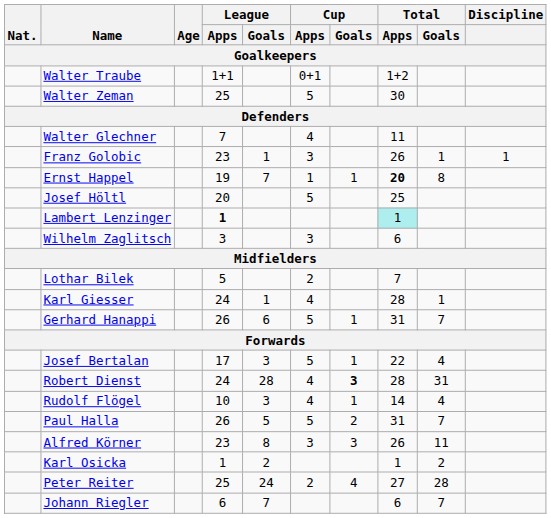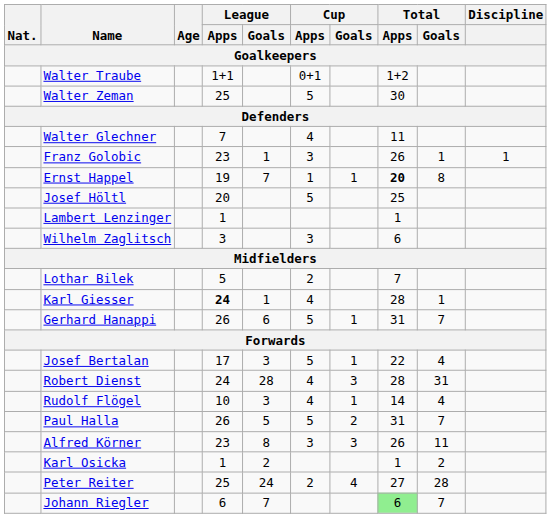(222, 218) bold -> (222, 218) normal
(398, 218) paleturquoise background -> (398, 218) no background
(222, 299) normal -> (222, 299) bold
(354, 381) bold -> (354, 381) normal
(398, 503) no background -> (398, 503) lightgreen background
